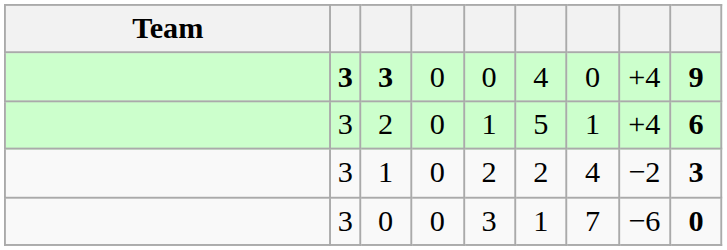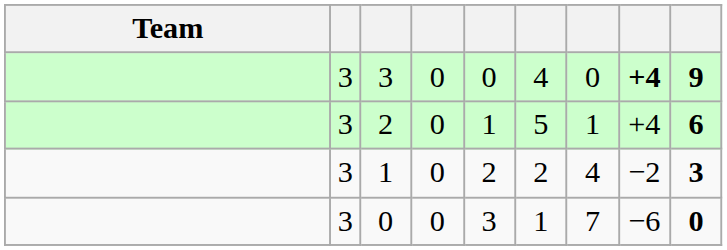(345, 76) bold -> (345, 76) normal
(386, 76) bold -> (386, 76) normal
(644, 76) normal -> (644, 76) bold
